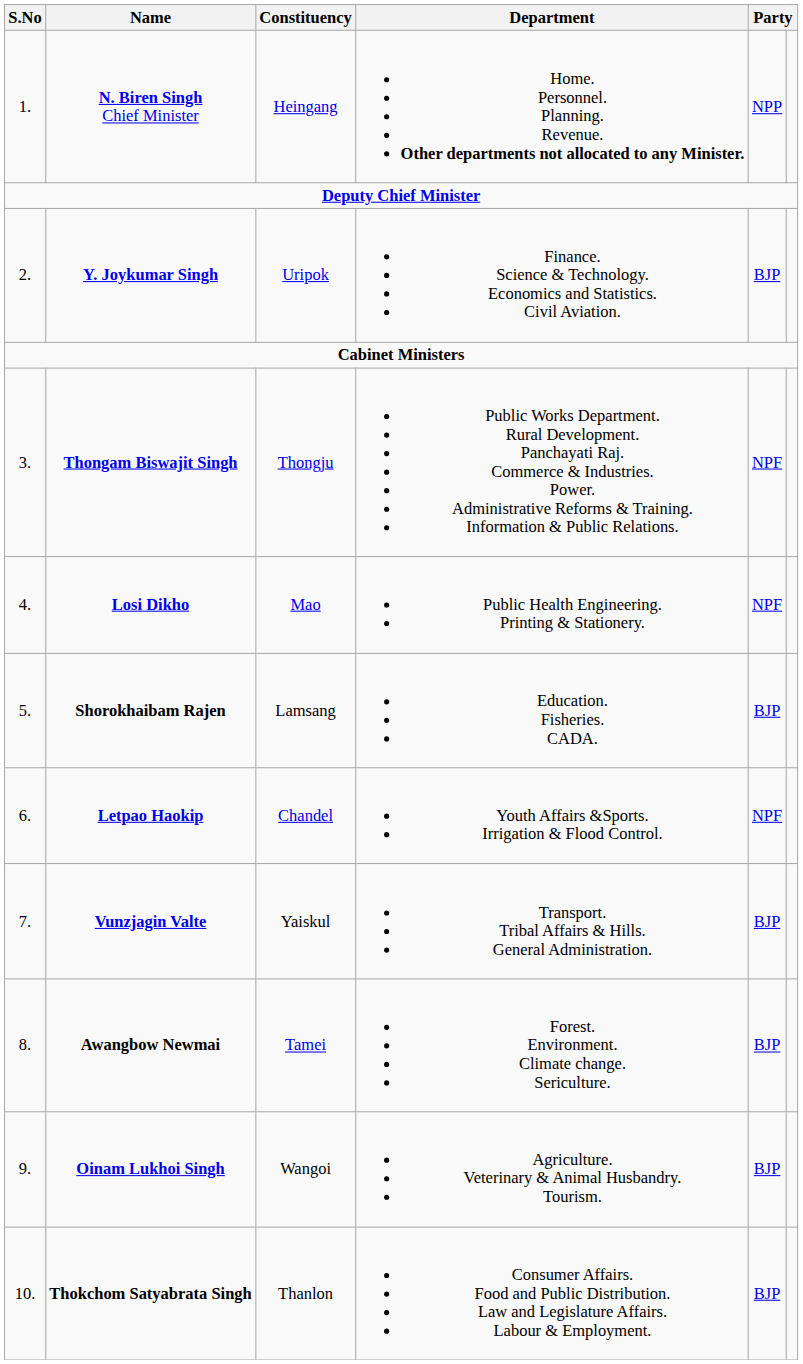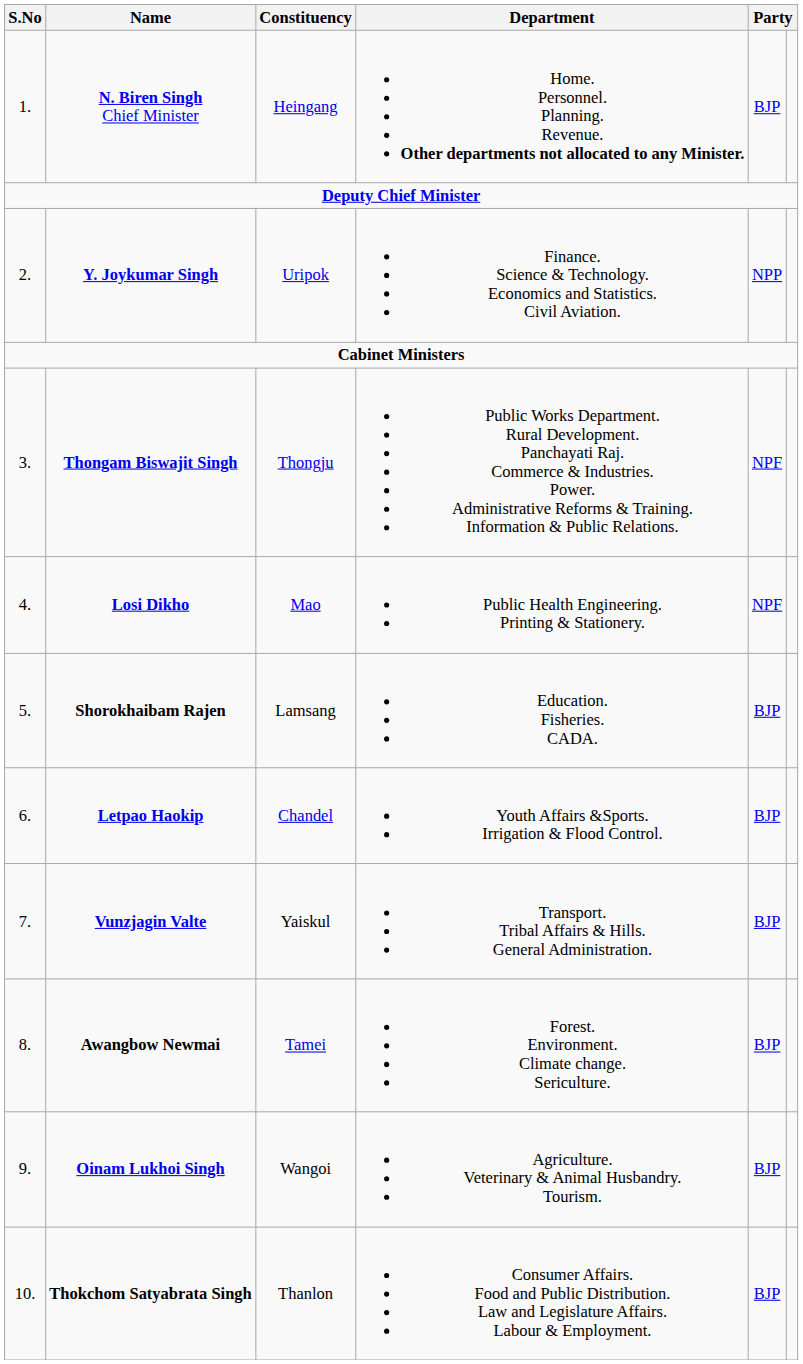(767, 106) NPP -> (767, 106) BJP
(767, 275) BJP -> (767, 275) NPP
(767, 815) NPF -> (767, 815) BJP
